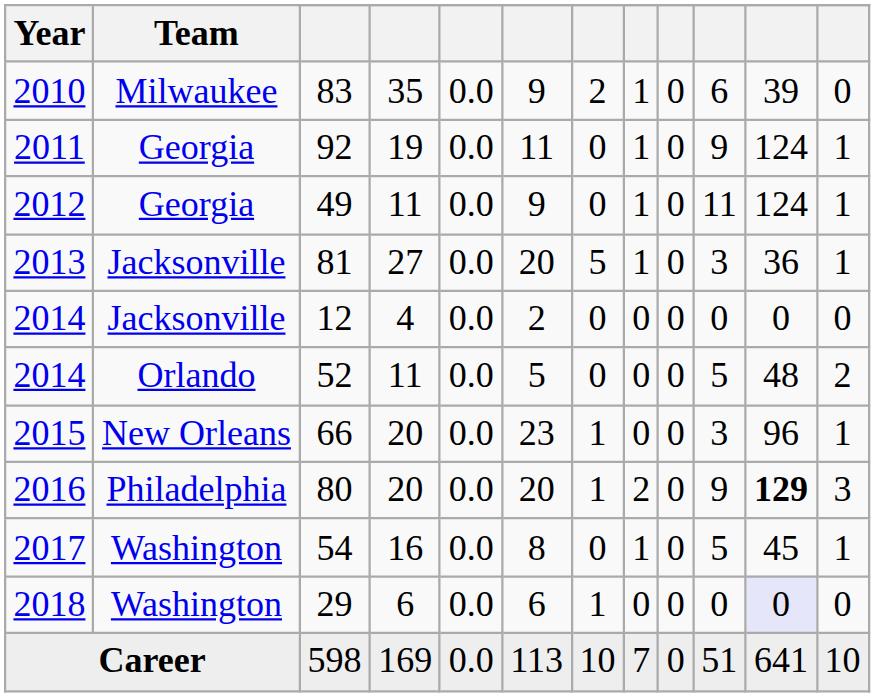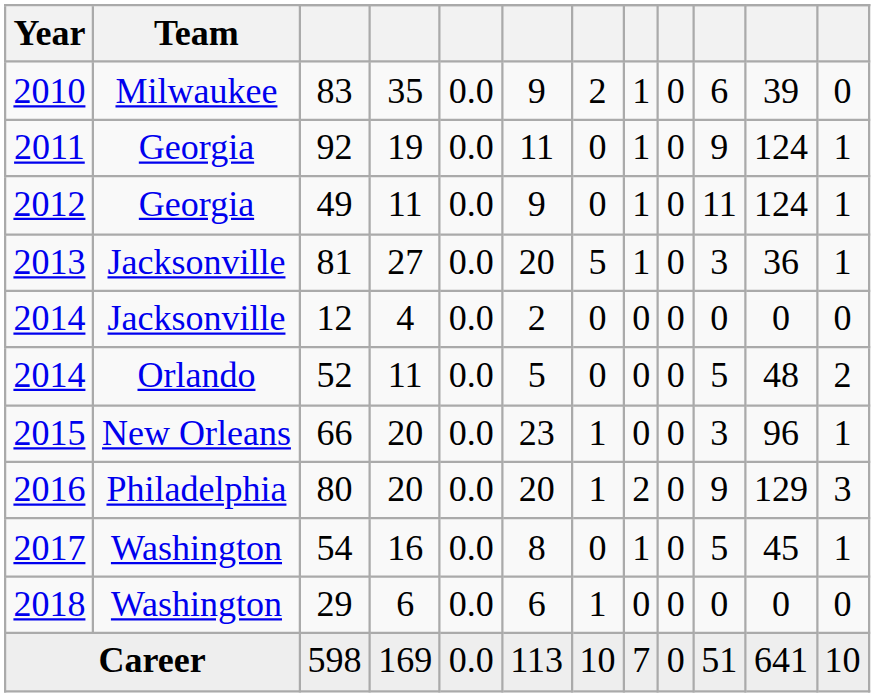(781, 489) bold -> (781, 489) normal
(781, 603) lavender background -> (781, 603) no background
